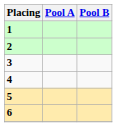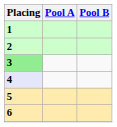(9, 63) no background -> (9, 63) lightgreen background
(9, 79) no background -> (9, 79) lavender background
